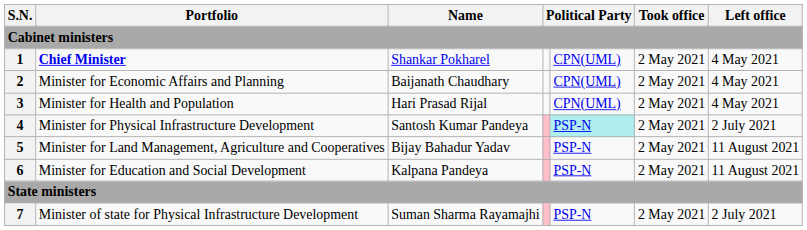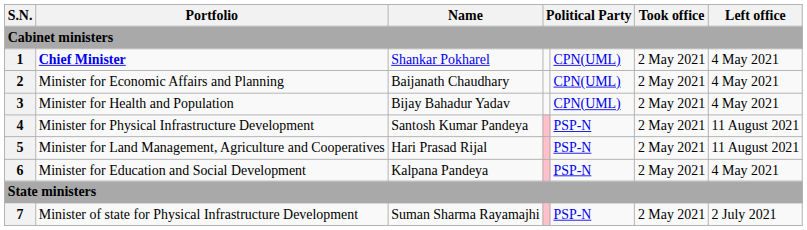(439, 103) Hari Prasad Rijal -> (451, 103) Bijay Bahadur Yadav
(572, 125) paleturquoise background -> (572, 125) no background
(744, 125) 2 July 2021 -> (755, 125) 11 August 2021
(451, 147) Bijay Bahadur Yadav -> (439, 147) Hari Prasad Rijal
(755, 170) 11 August 2021 -> (745, 170) 4 May 2021
